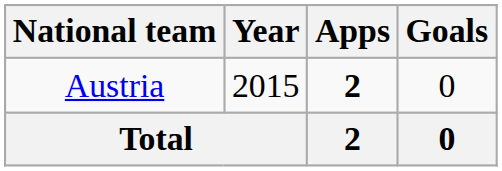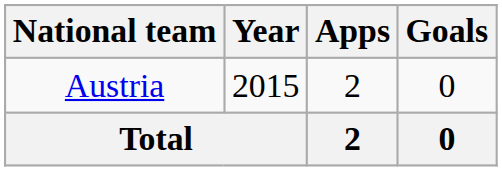(352, 84) bold -> (352, 84) normal
